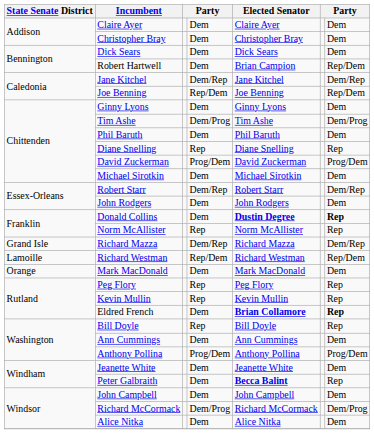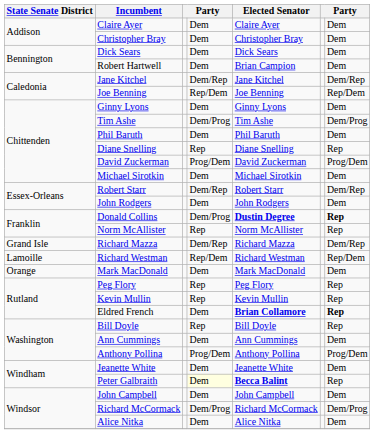(346, 66) Rep/Dem -> (337, 66) Dem
(199, 216) Dem -> (210, 216) Dem/Prog
(199, 381) no background -> (199, 381) lightyellow background
